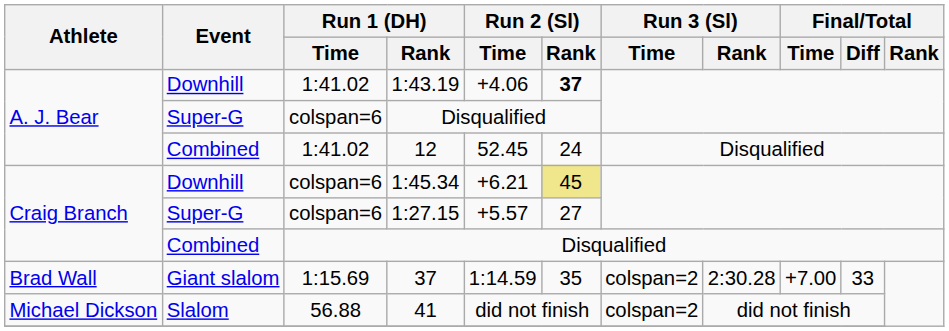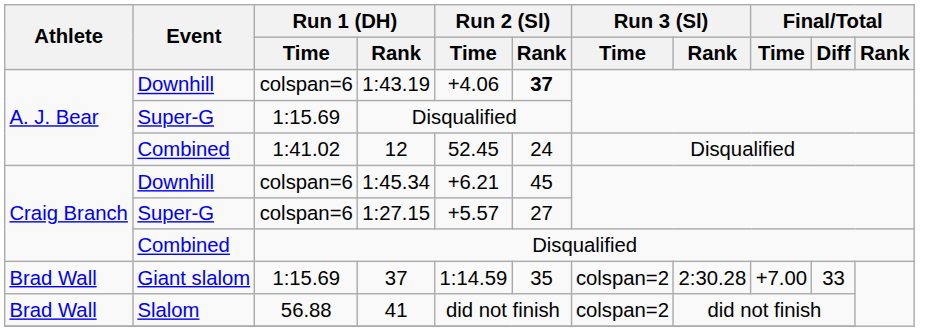(336, 85) 1:41.02 -> (306, 85) colspan=6
(336, 117) colspan=6 -> (306, 117) 1:15.69
(571, 182) khaki background -> (542, 182) no background
(83, 310) Michael Dickson -> (53, 310) Brad Wall
